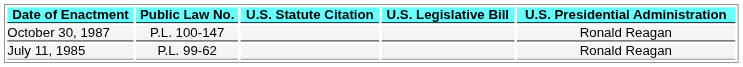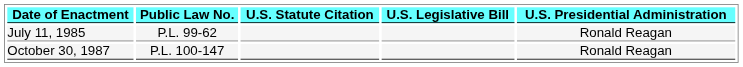rows swapped: (46, 51) <-> (59, 33)
